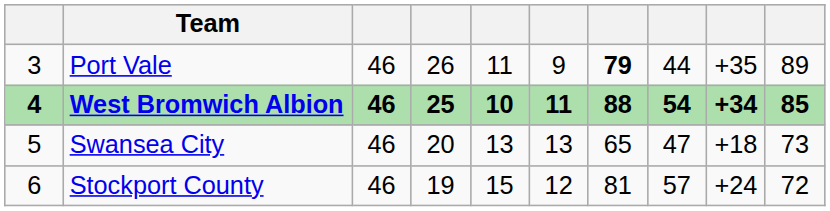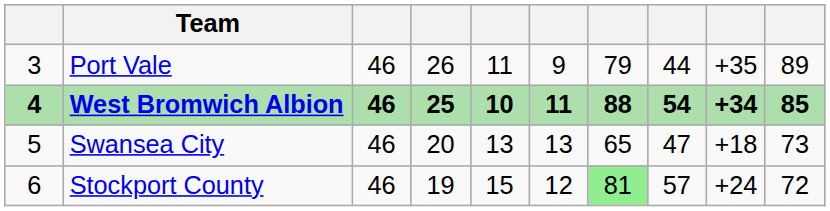(618, 64) bold -> (618, 64) normal
(618, 184) no background -> (618, 184) lightgreen background
